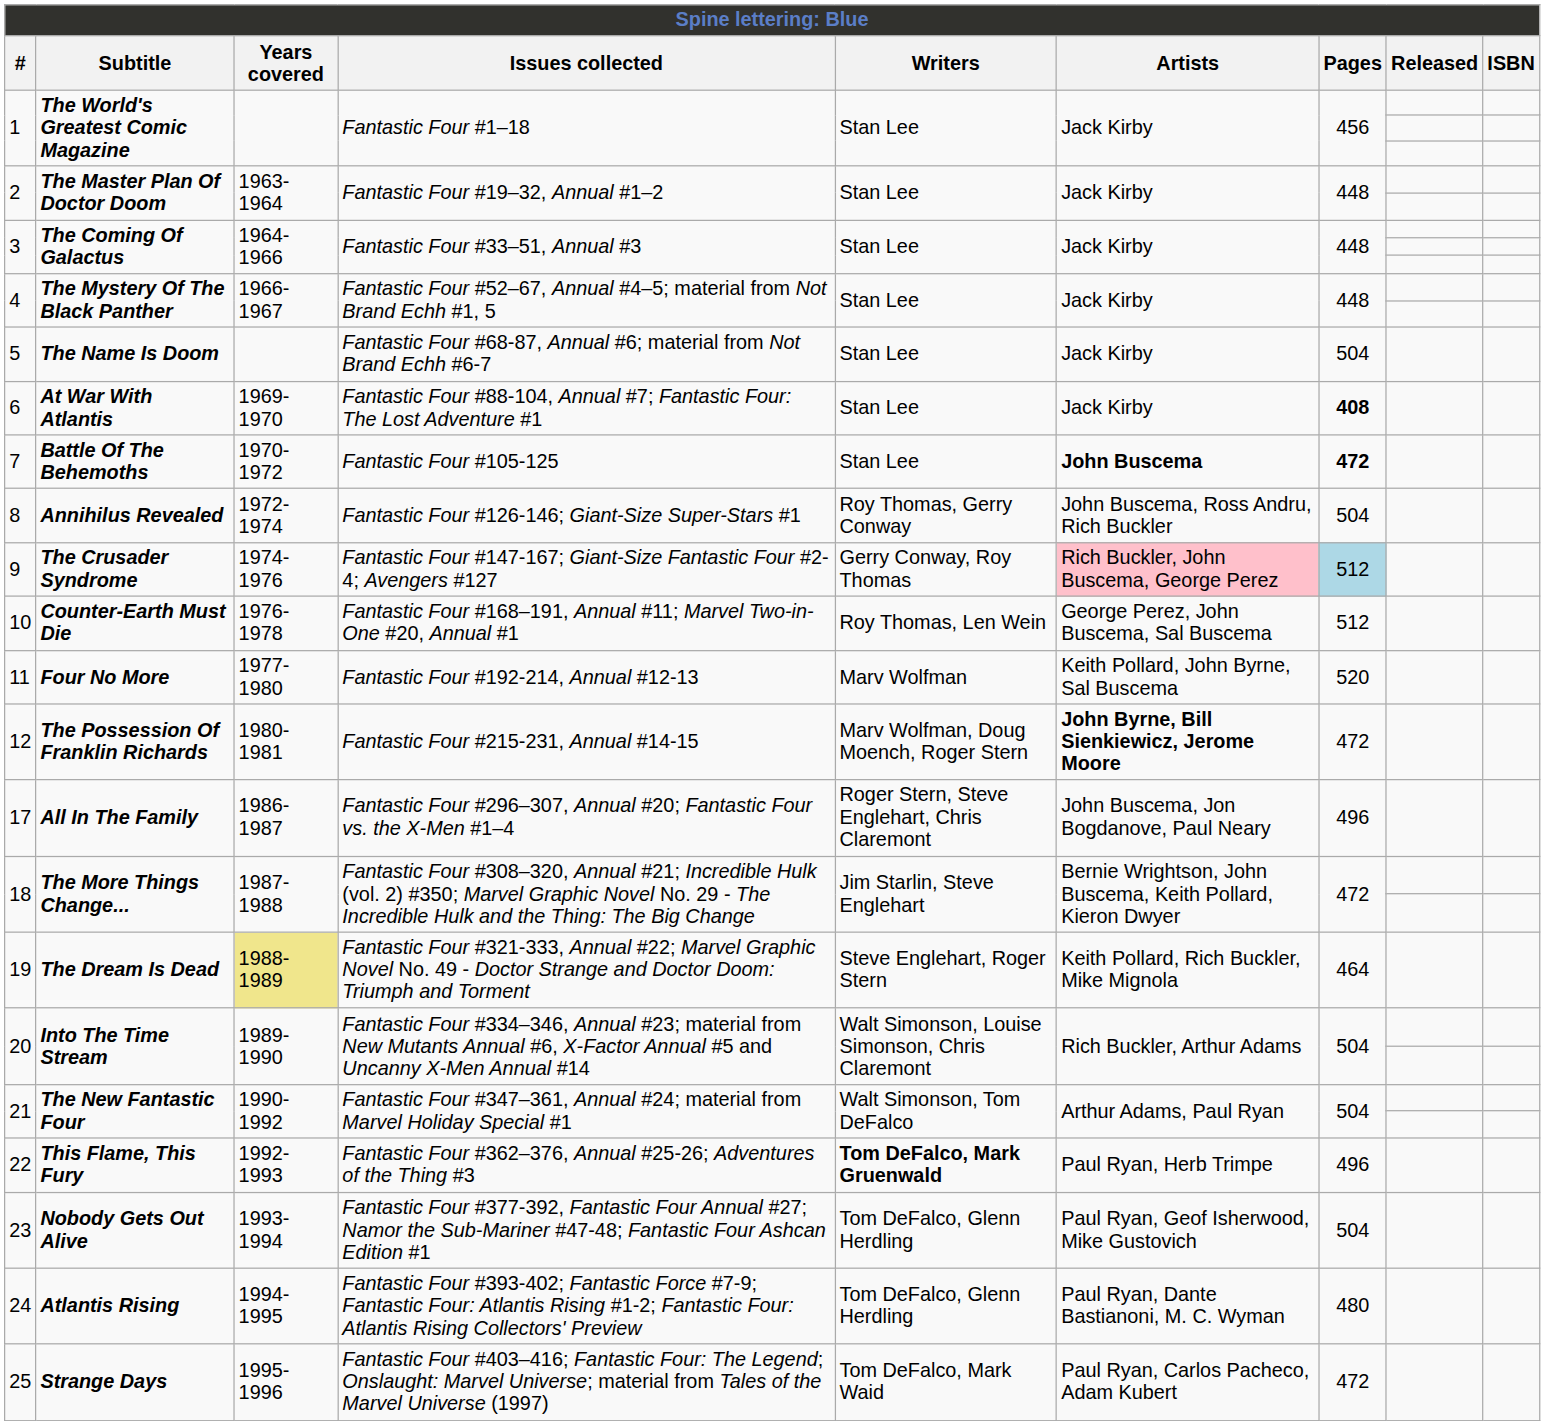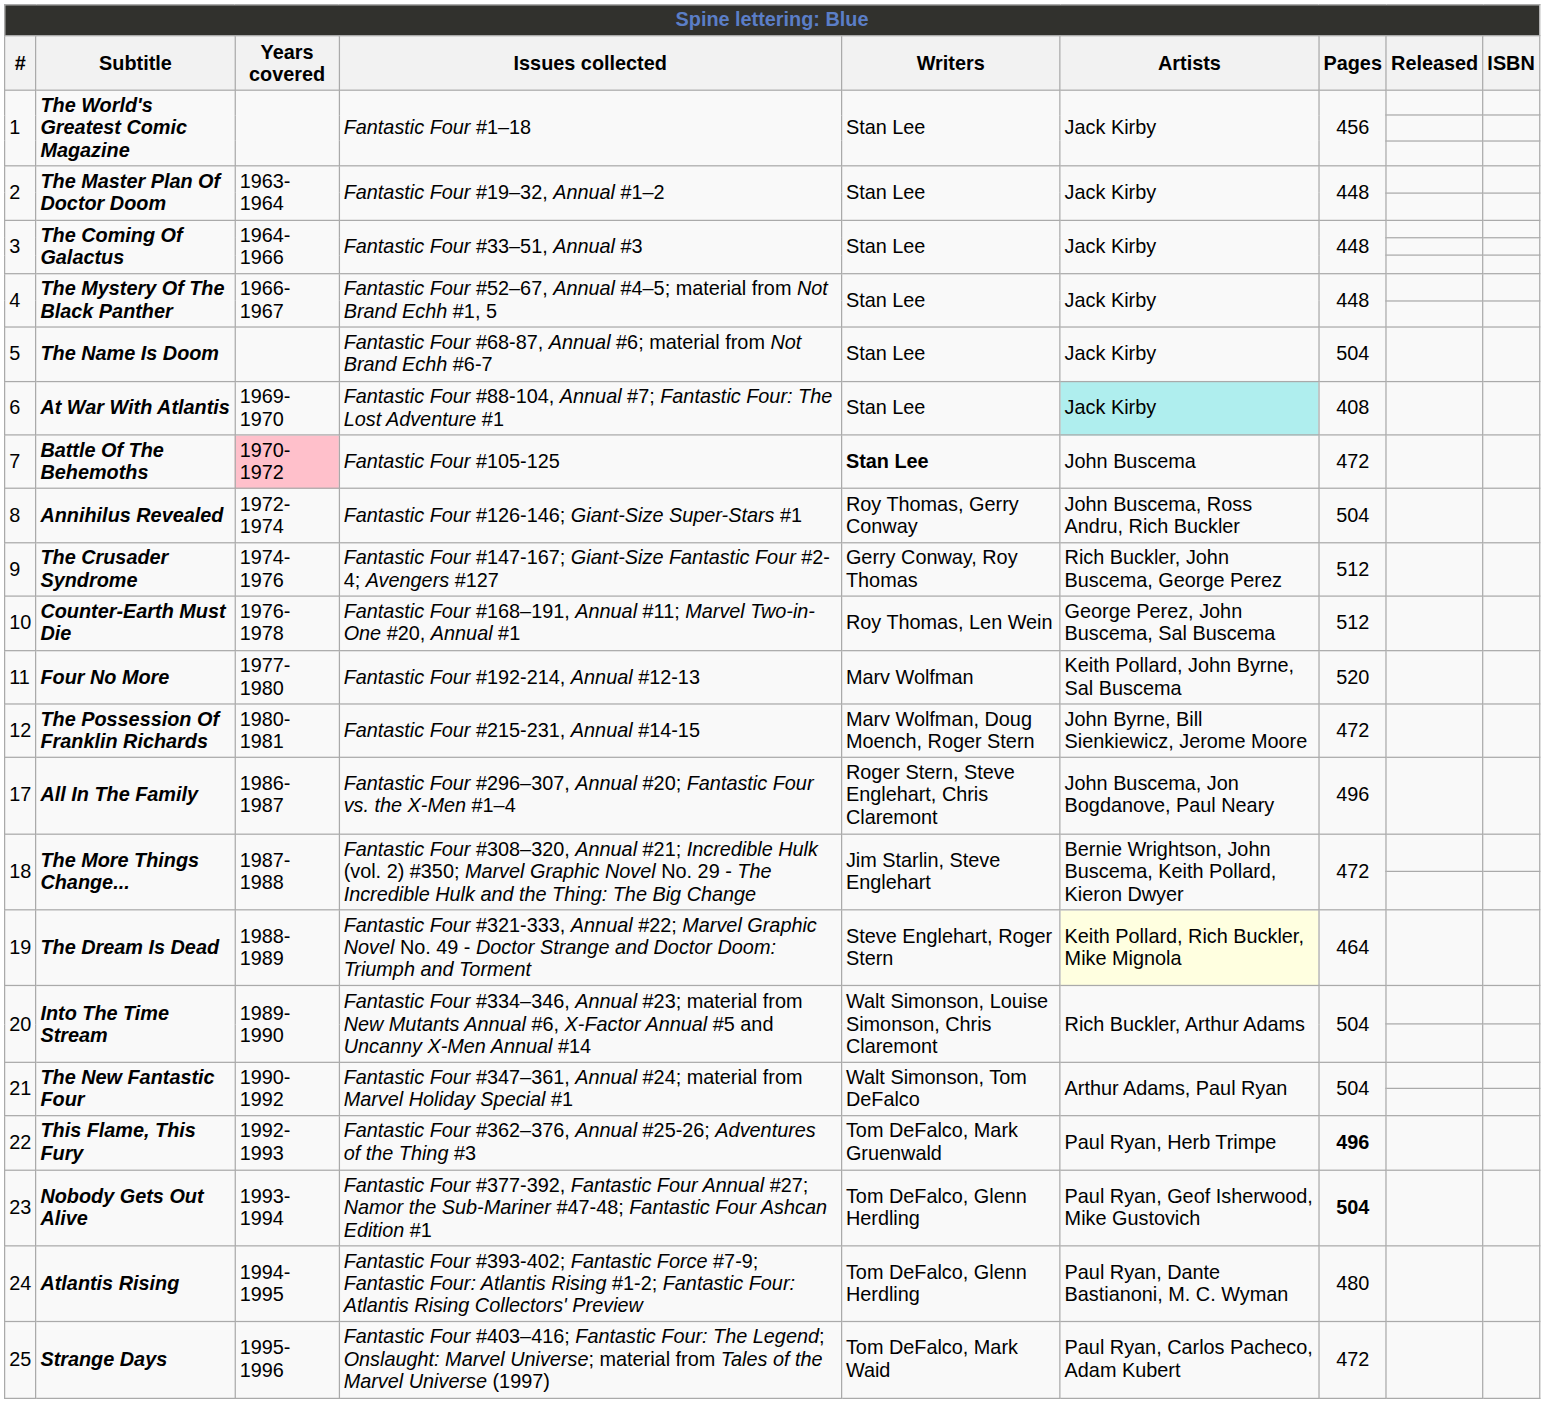(1107, 407) no background -> (1110, 407) paleturquoise background
(1353, 407) bold -> (1353, 407) normal
(264, 461) no background -> (265, 461) pink background
(879, 461) normal -> (887, 461) bold
(1132, 461) bold -> (1130, 461) normal
(1353, 461) bold -> (1353, 461) normal
(1170, 569) pink background -> (1173, 569) no background
(1353, 569) lightblue background -> (1353, 569) no background
(1158, 741) bold -> (1186, 730) normal
(264, 970) khaki background -> (265, 947) no background
(1181, 970) no background -> (1184, 947) lightyellow background
(930, 1164) bold -> (932, 1142) normal
(1353, 1164) normal -> (1353, 1142) bold
(1353, 1229) normal -> (1353, 1207) bold
